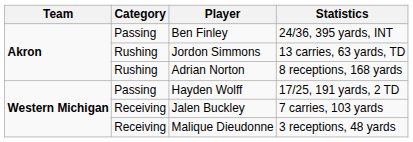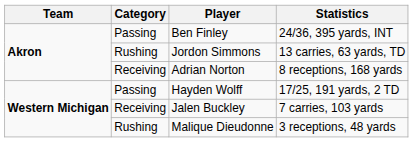(136, 71) Rushing -> (140, 71) Receiving
(140, 127) Receiving -> (136, 127) Rushing
